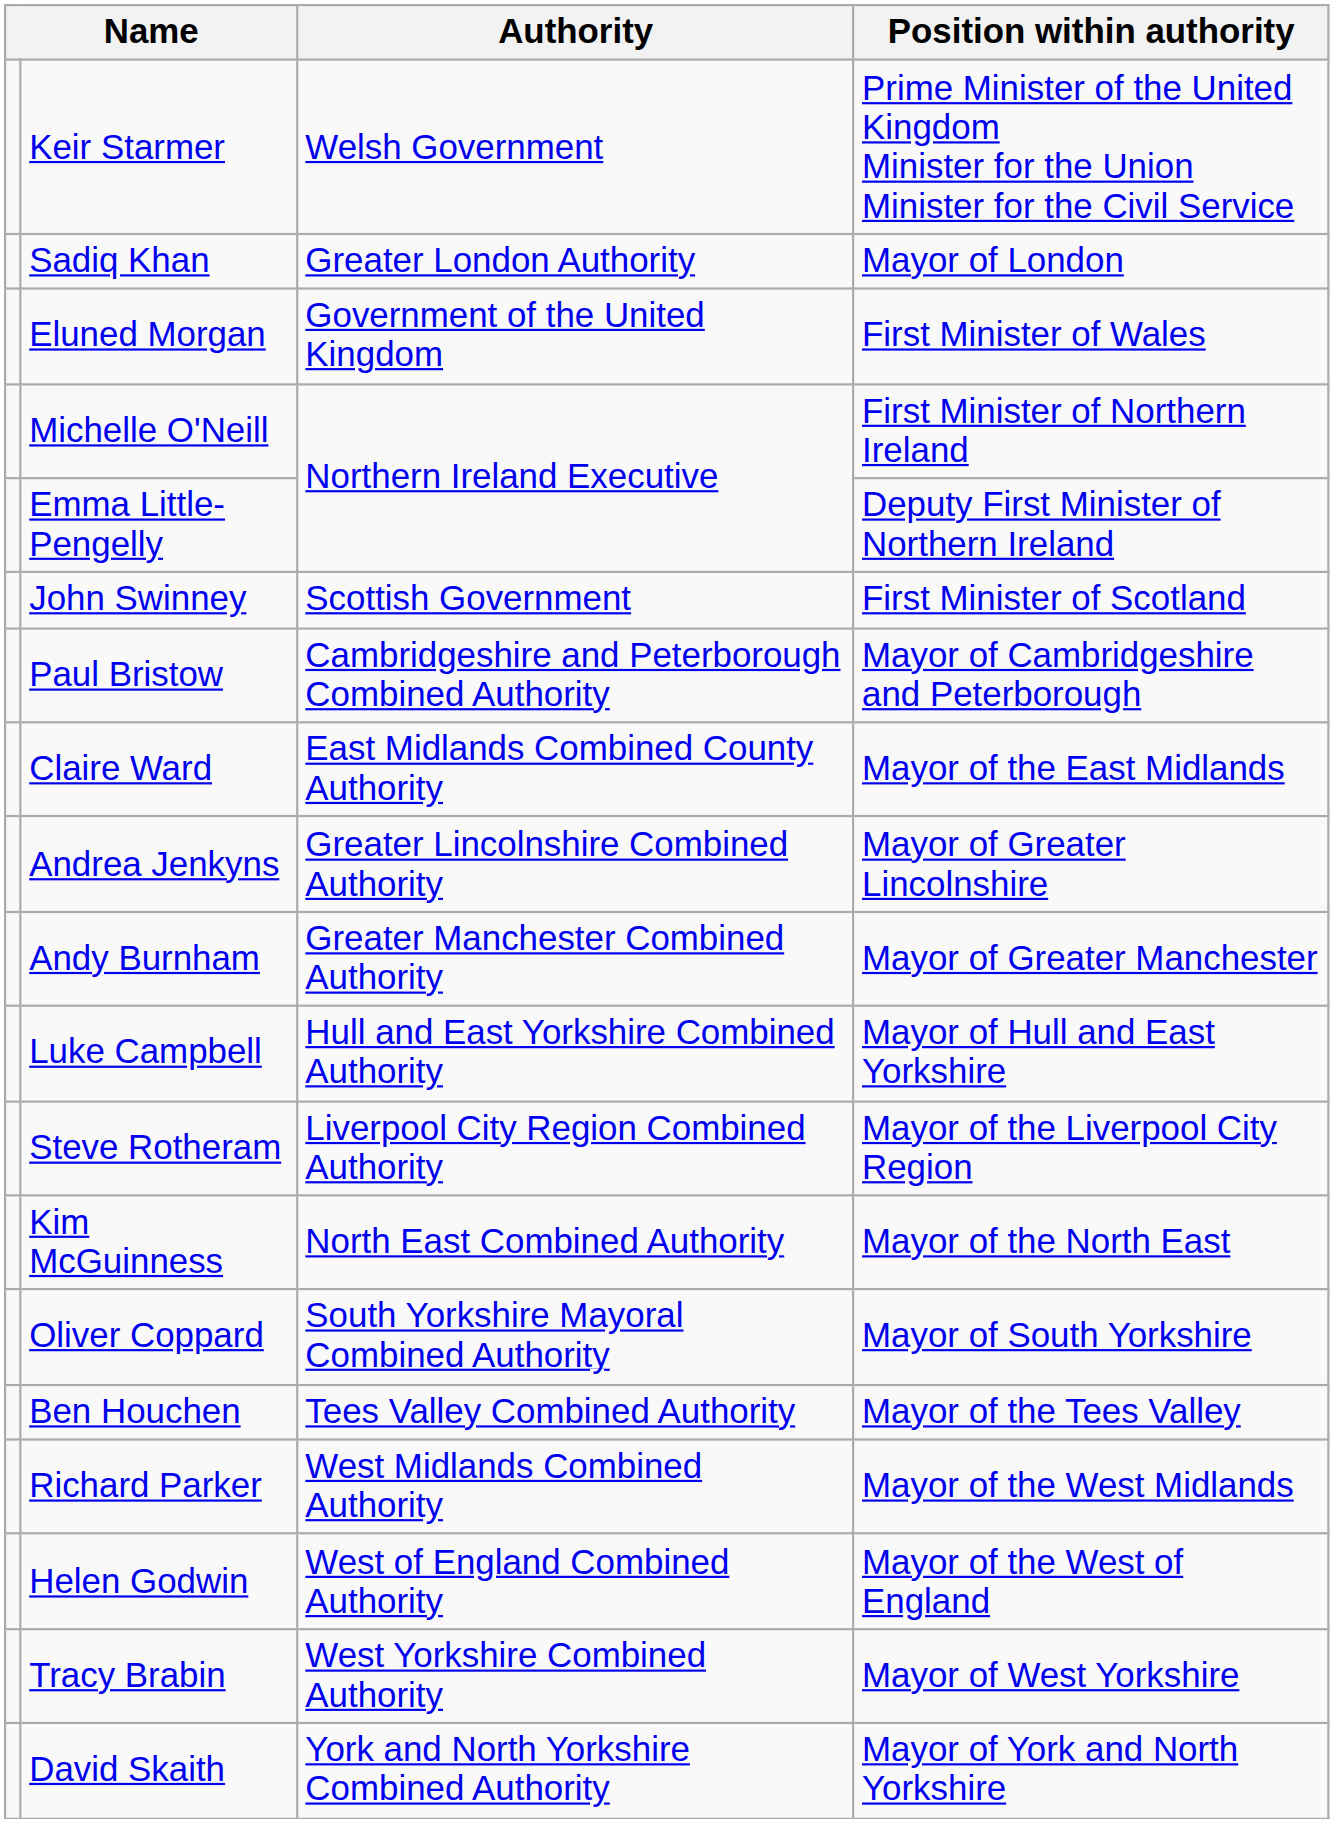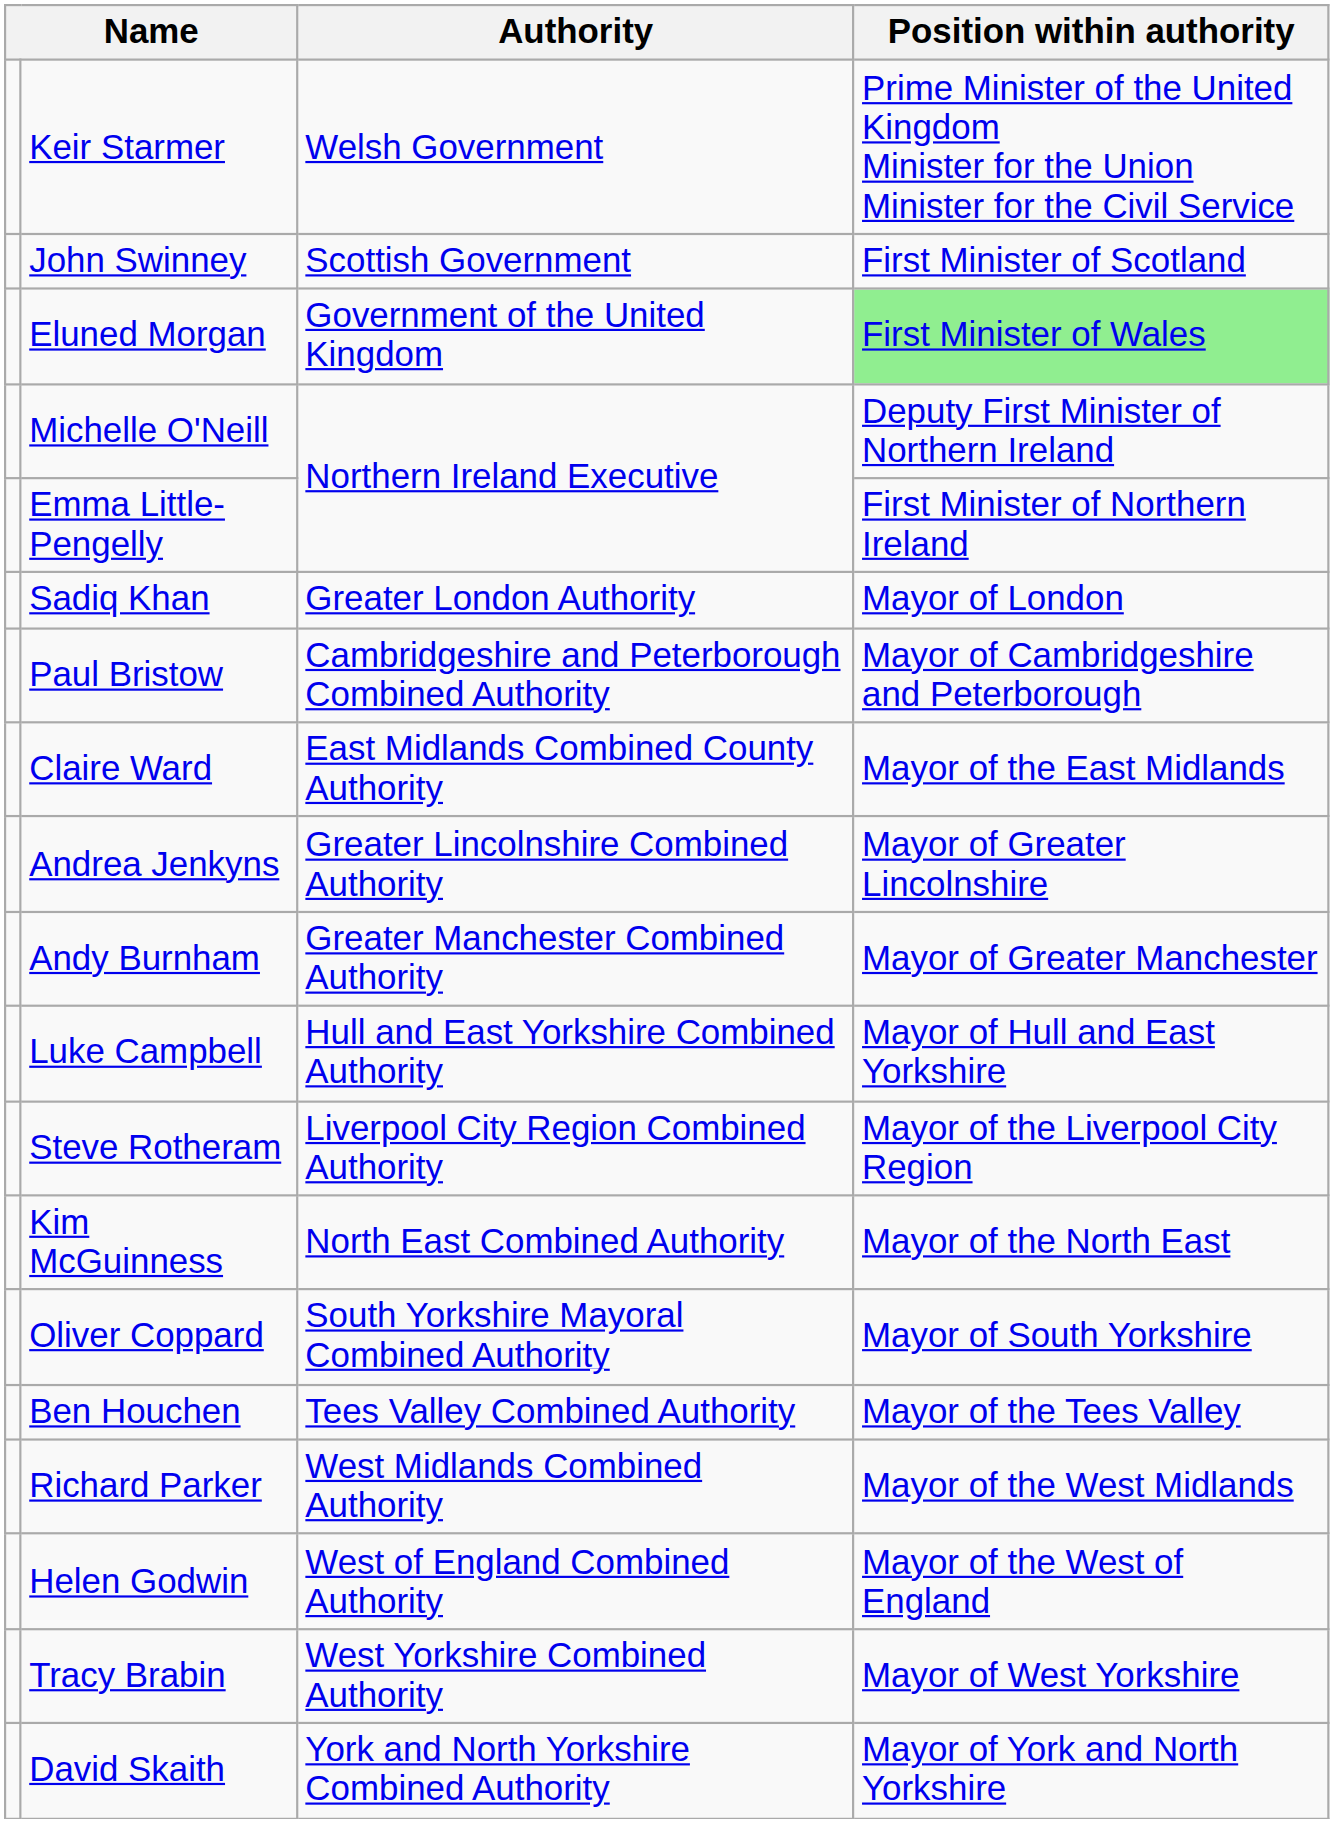rows swapped: (138, 599) <-> (119, 260)
(1034, 335) no background -> (1034, 335) lightgreen background
(1054, 430) First Minister of Northern Ireland -> (1041, 430) Deputy First Minister of Northern Ireland
(1041, 524) Deputy First Minister of Northern Ireland -> (1054, 524) First Minister of Northern Ireland
